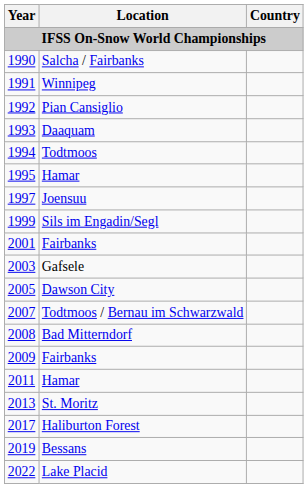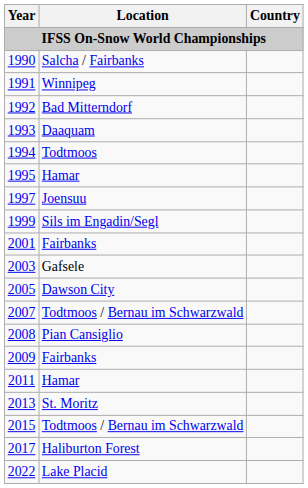(82, 107) Pian Cansiglio -> (87, 107) Bad Mitterndorf
(87, 335) Bad Mitterndorf -> (82, 335) Pian Cansiglio
+ row: (22, 426)
- row: (22, 449)
